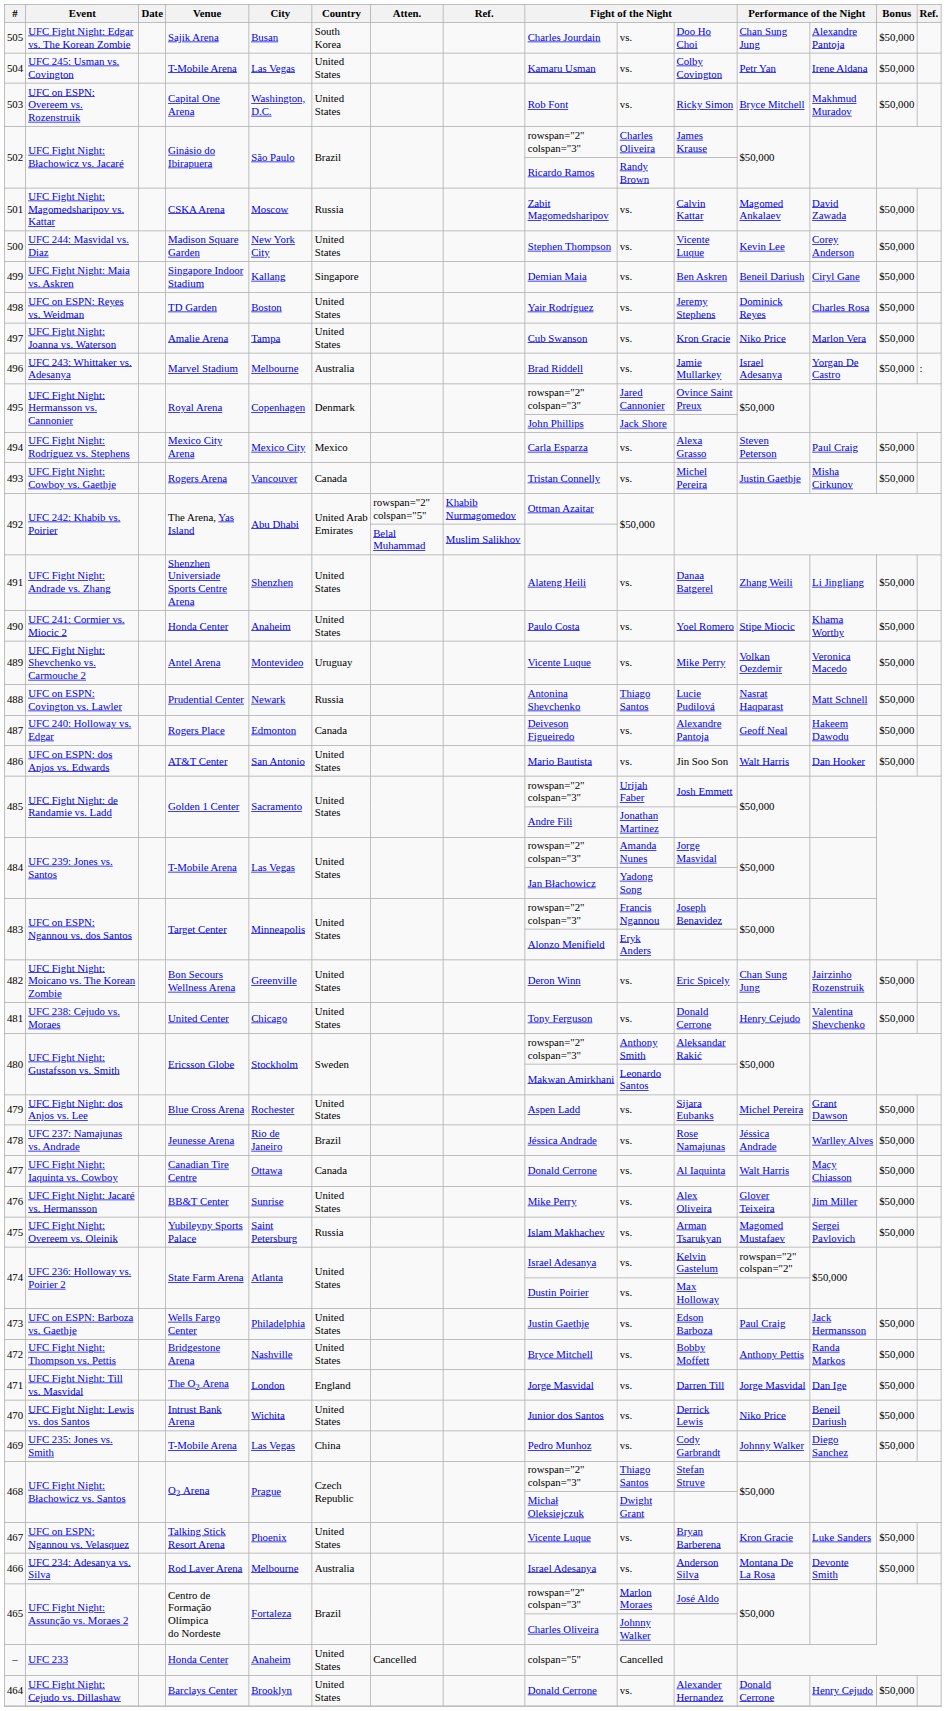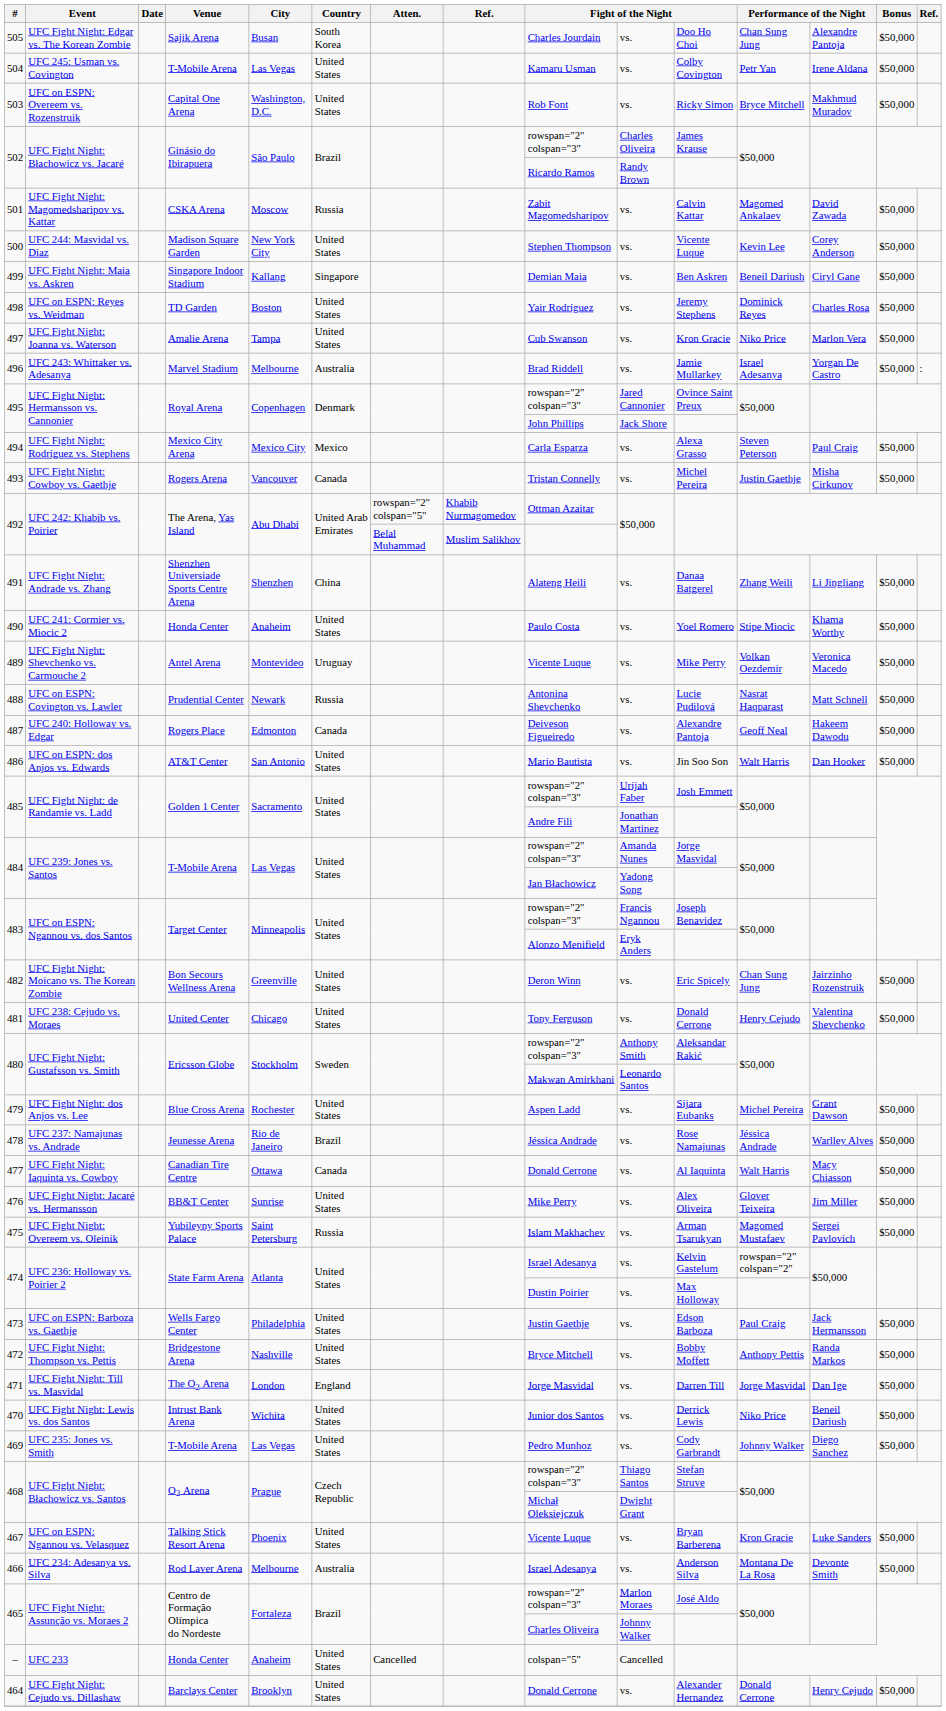(329, 583) United States -> (328, 583) China
(635, 700) Thiago Santos -> (626, 700) vs.
(328, 1446) China -> (329, 1446) United States
